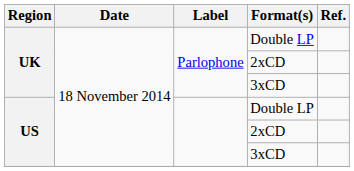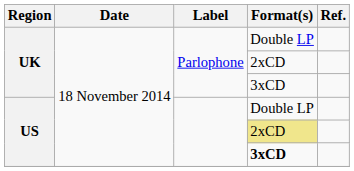(268, 131) no background -> (268, 131) khaki background
(268, 154) normal -> (268, 154) bold
